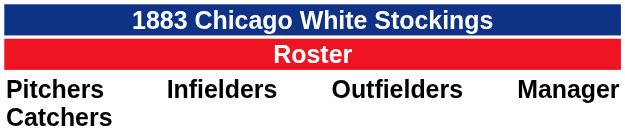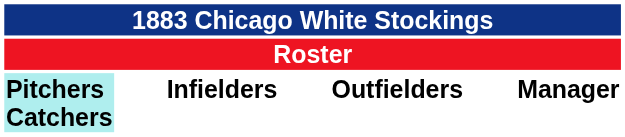(59, 103) no background -> (59, 103) paleturquoise background
